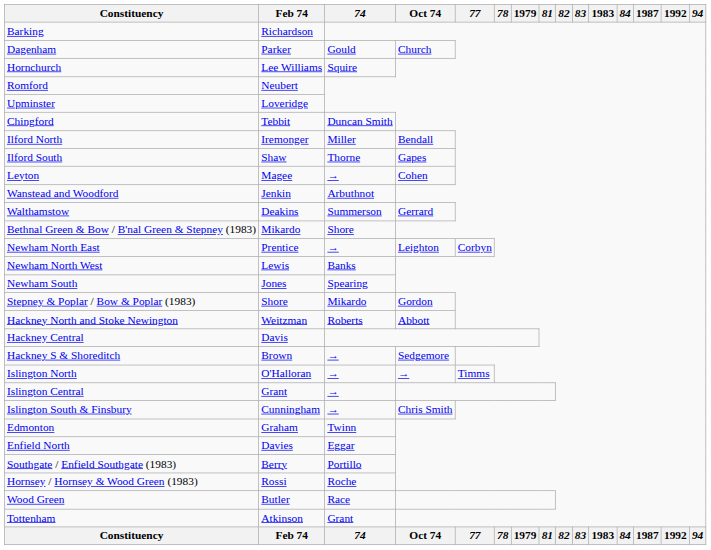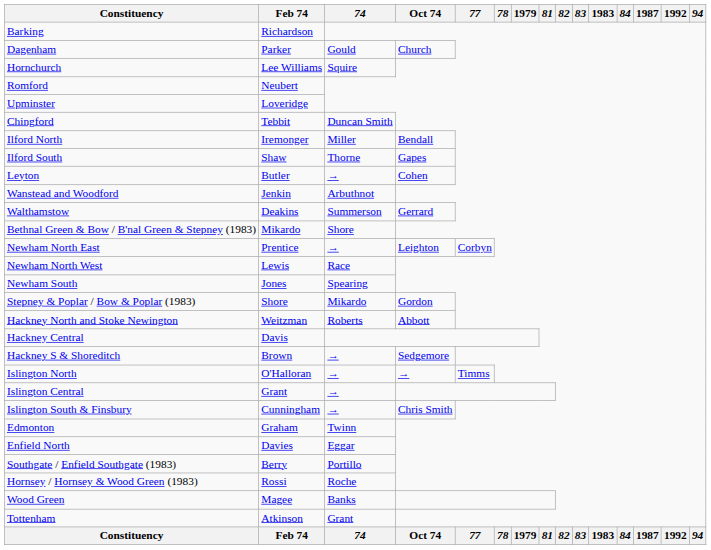(277, 175) Magee -> (275, 175) Butler
(342, 265) Banks -> (339, 265) Race
(275, 499) Butler -> (277, 499) Magee
(339, 499) Race -> (342, 499) Banks
